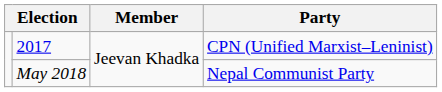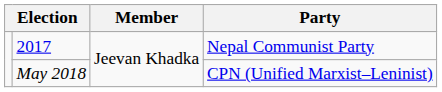(320, 45) CPN (Unified Marxist–Leninist) -> (291, 45) Nepal Communist Party
(291, 73) Nepal Communist Party -> (320, 73) CPN (Unified Marxist–Leninist)
